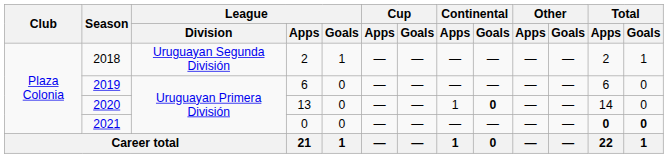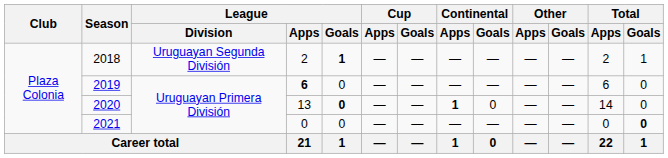(342, 59) normal -> (342, 59) bold
(304, 85) normal -> (304, 85) bold
(342, 104) normal -> (342, 104) bold
(455, 104) normal -> (455, 104) bold
(493, 104) bold -> (493, 104) normal
(606, 124) bold -> (606, 124) normal
